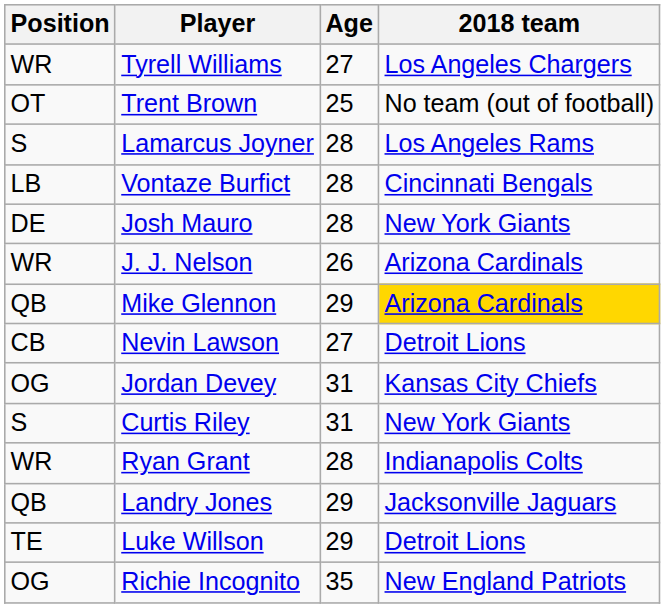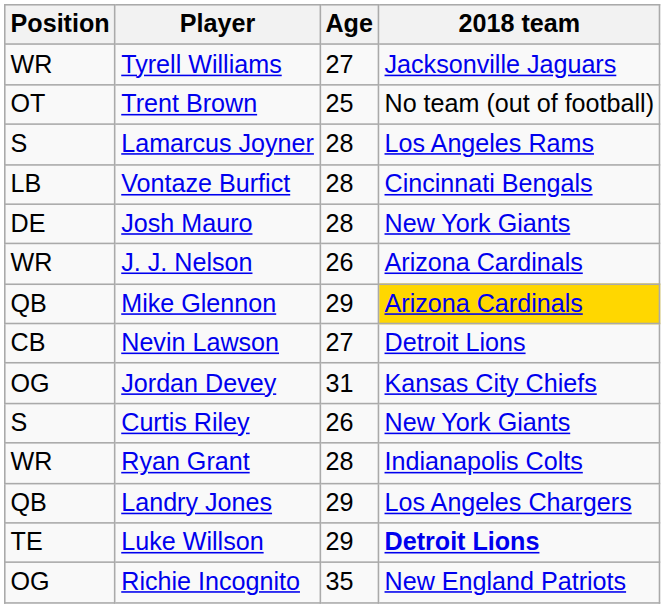(508, 64) Los Angeles Chargers -> (500, 64) Jacksonville Jaguars
(339, 422) 31 -> (339, 422) 26
(500, 502) Jacksonville Jaguars -> (508, 502) Los Angeles Chargers
(455, 542) normal -> (462, 542) bold
